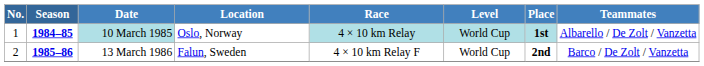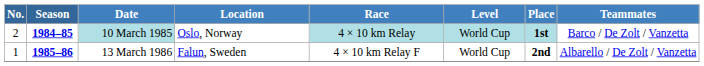(16, 33) 1 -> (16, 33) 2
(628, 33) Albarello / De Zolt / Vanzetta -> (628, 33) Barco / De Zolt / Vanzetta
(16, 52) 2 -> (16, 52) 1
(628, 52) Barco / De Zolt / Vanzetta -> (628, 52) Albarello / De Zolt / Vanzetta
